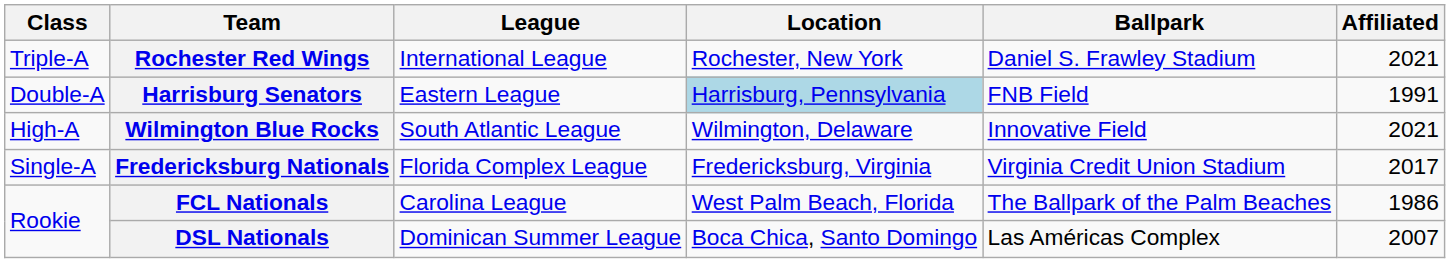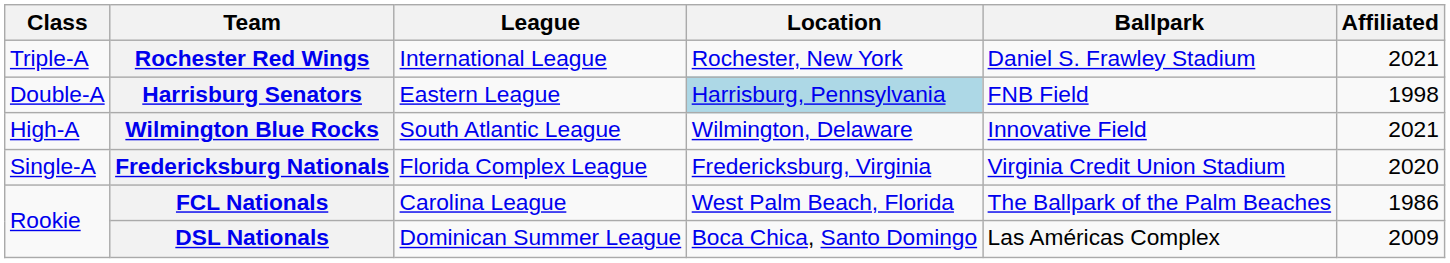(1414, 94) 1991 -> (1414, 94) 1998
(1414, 166) 2017 -> (1414, 166) 2020
(1414, 238) 2007 -> (1414, 238) 2009
